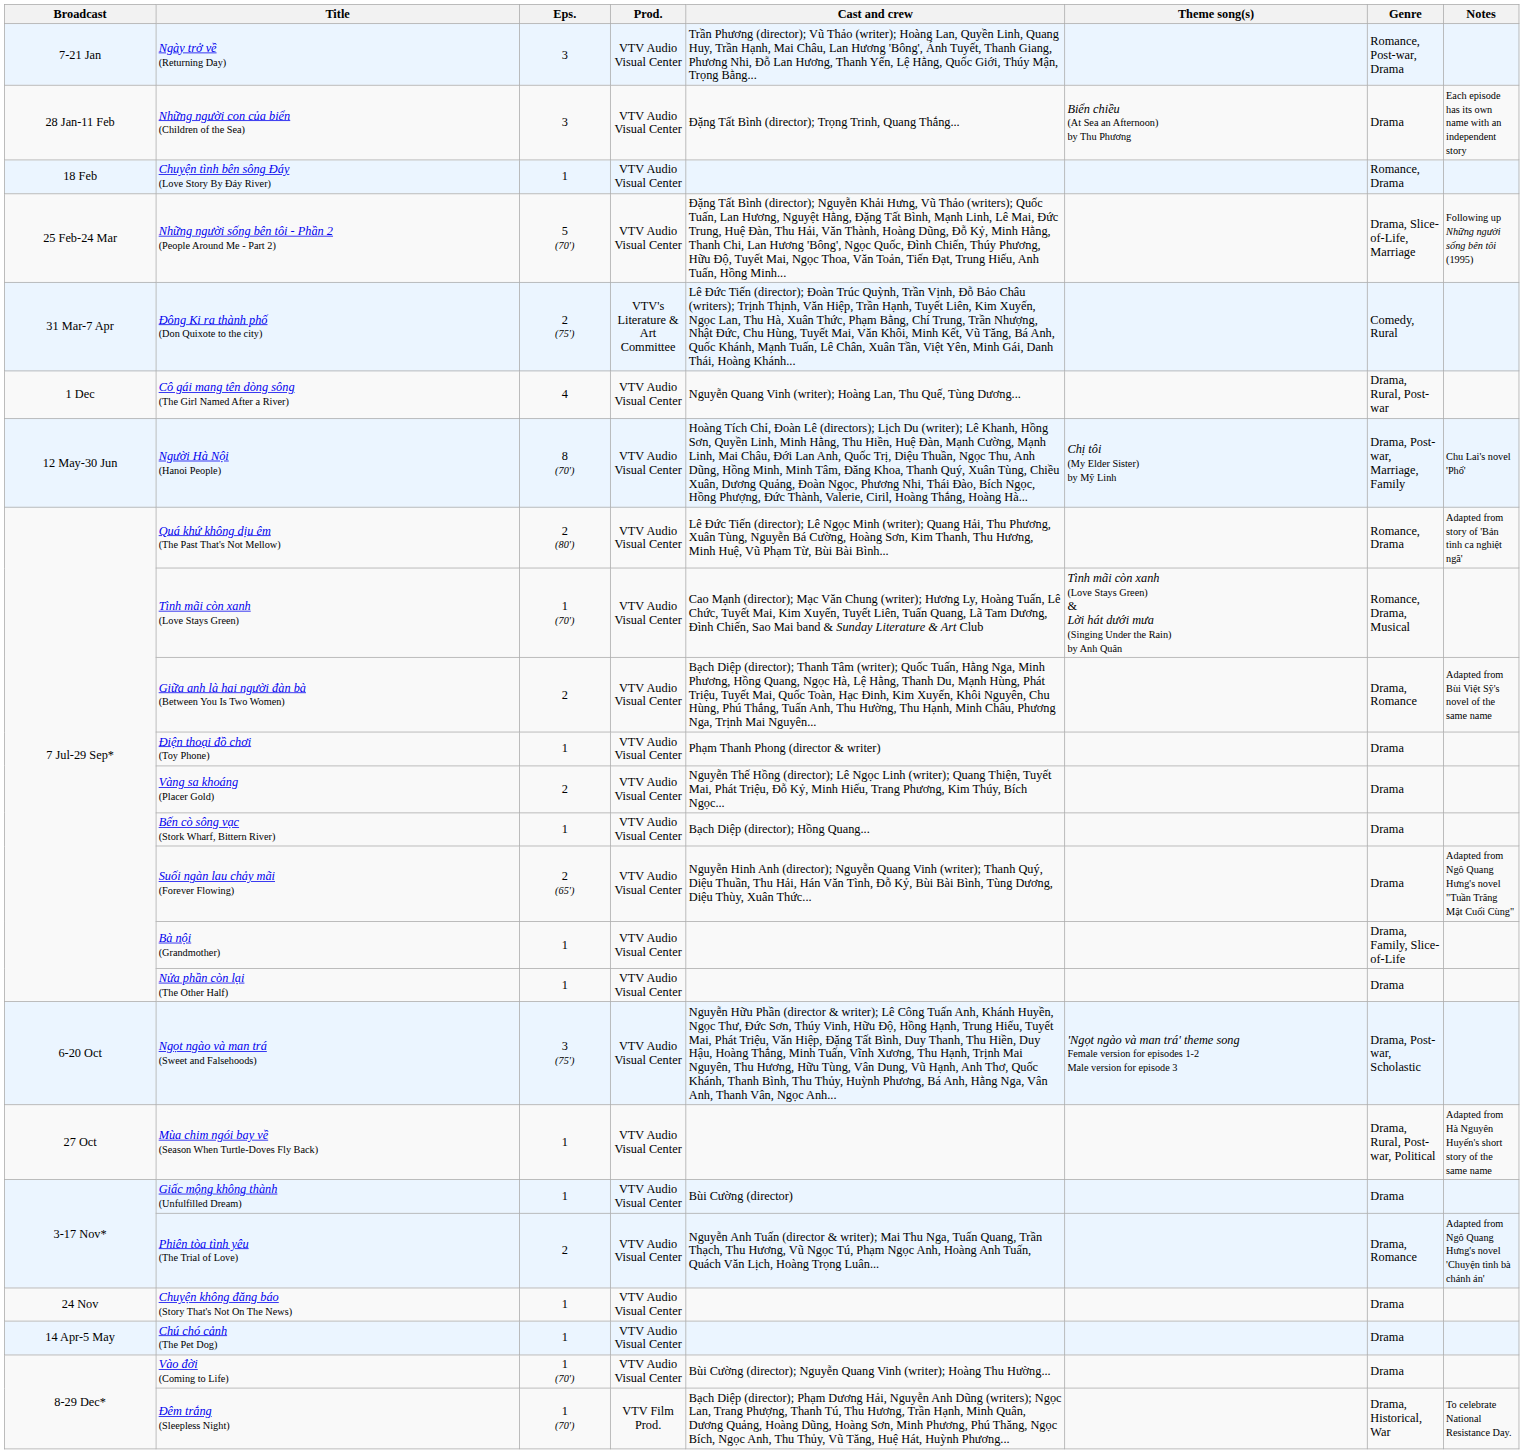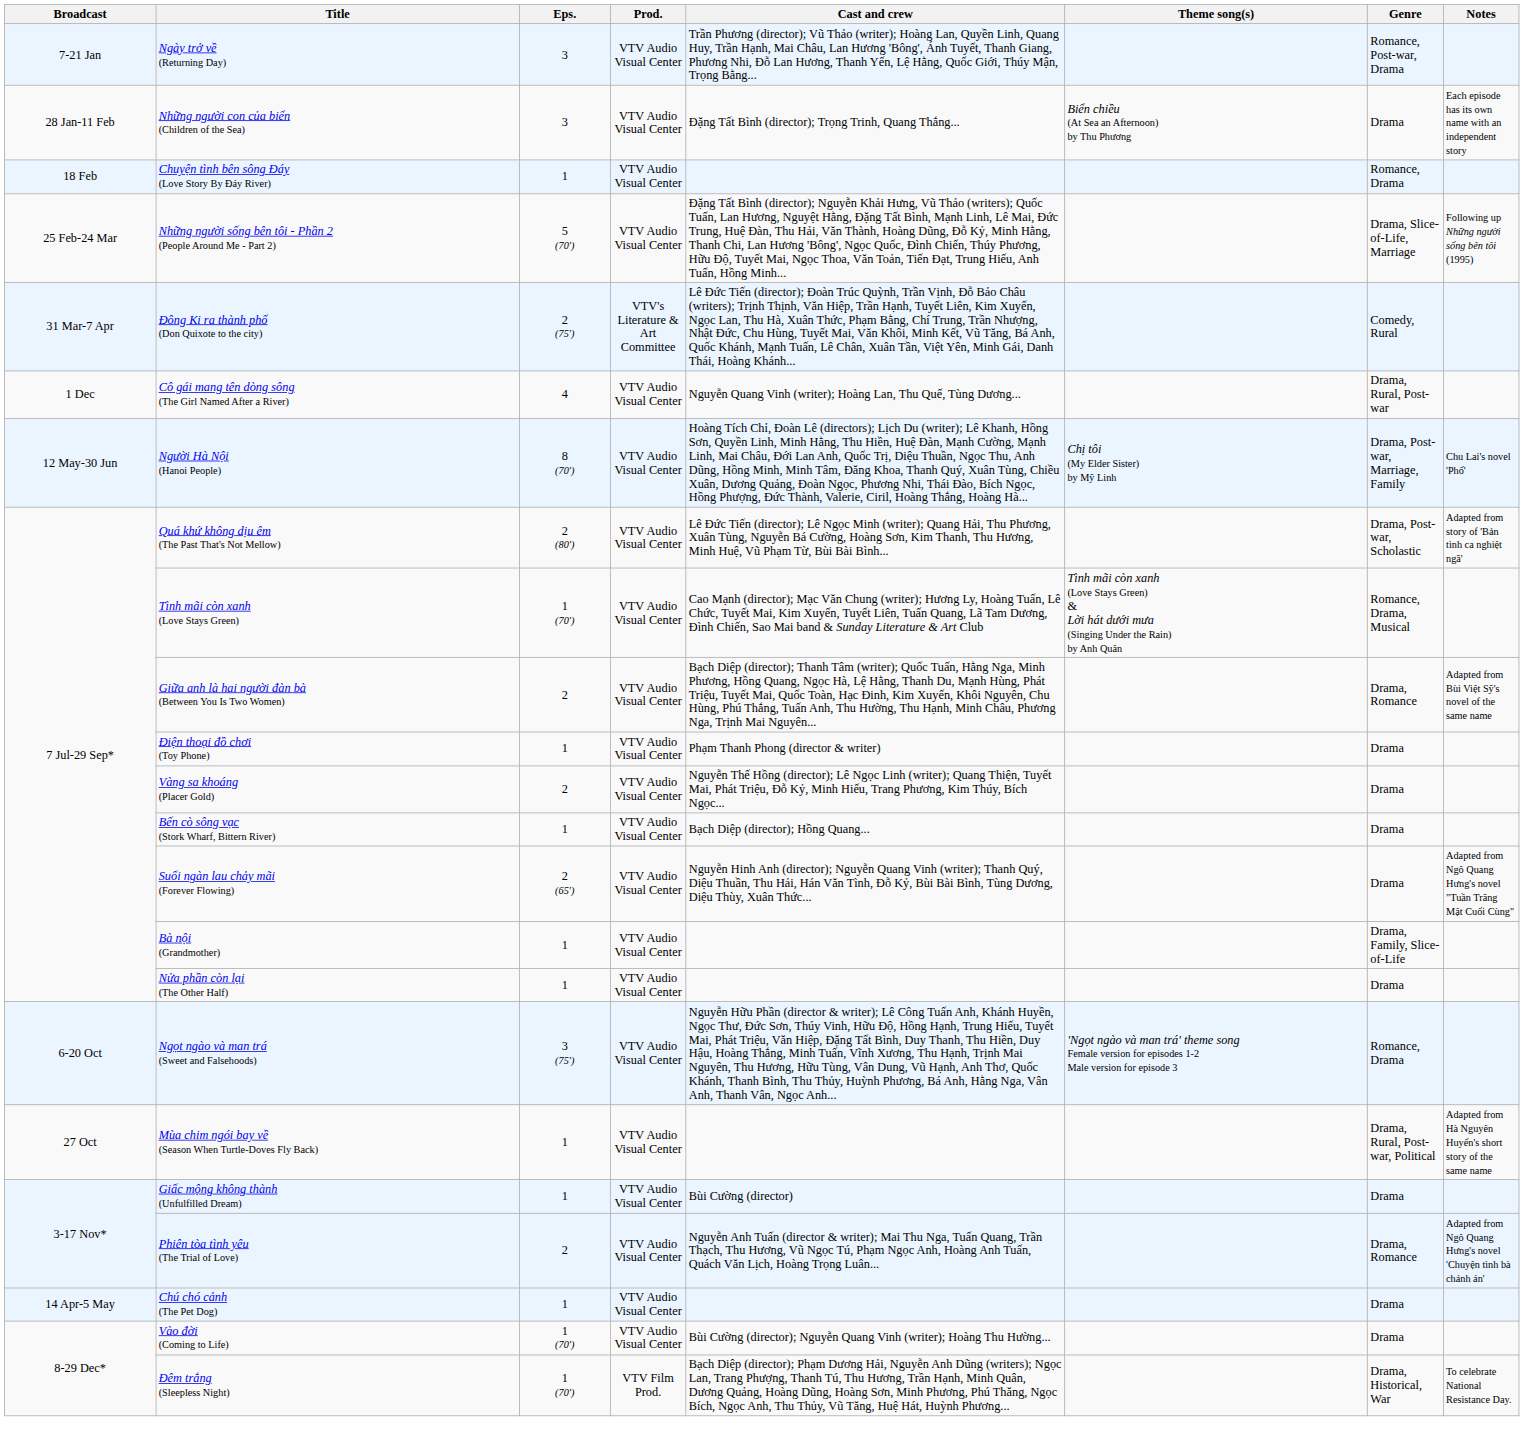(1395, 537) Romance, Drama -> (1403, 537) Drama, Post-war, Scholastic
(1403, 1053) Drama, Post-war, Scholastic -> (1395, 1053) Romance, Drama
- row: (225, 1304)
